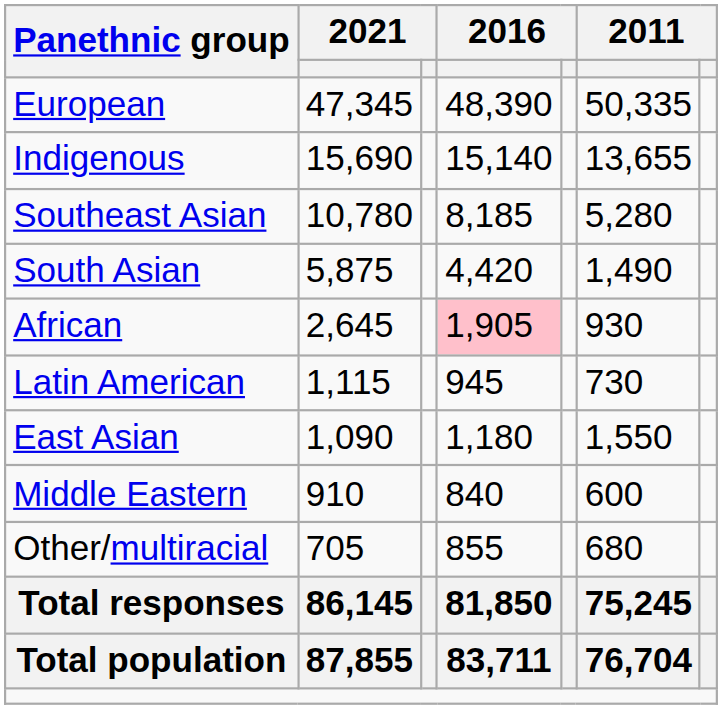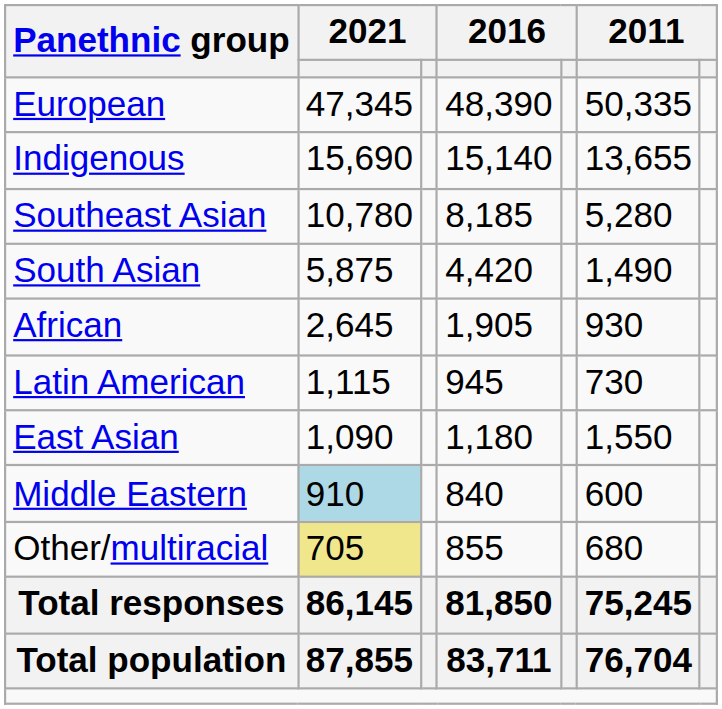(489, 326) pink background -> (489, 326) no background
(335, 493) no background -> (335, 493) lightblue background
(335, 548) no background -> (335, 548) khaki background
